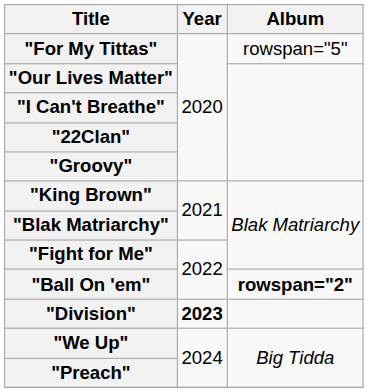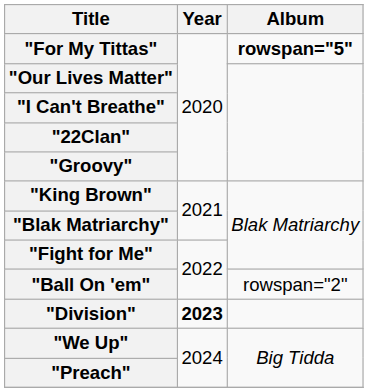(295, 48) normal -> (295, 48) bold
(295, 284) bold -> (295, 284) normal
